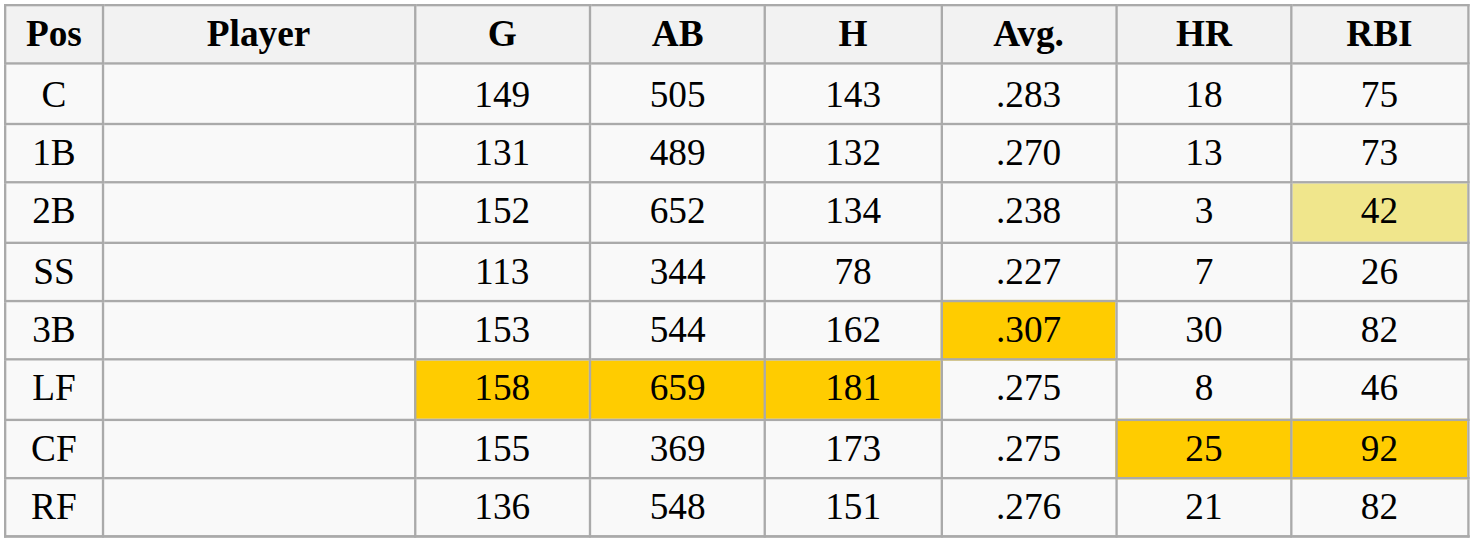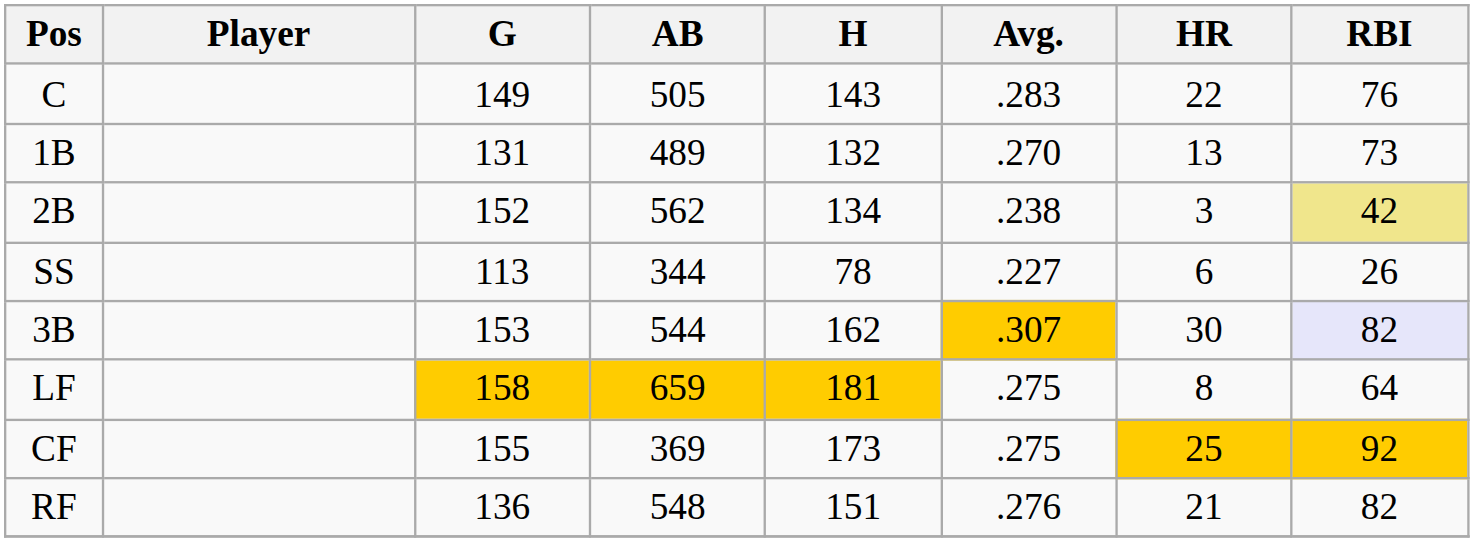(1204, 93) 18 -> (1204, 93) 22
(1379, 93) 75 -> (1379, 93) 76
(678, 211) 652 -> (678, 211) 562
(1204, 270) 7 -> (1204, 270) 6
(1379, 329) no background -> (1379, 329) lavender background
(1379, 388) 46 -> (1379, 388) 64
